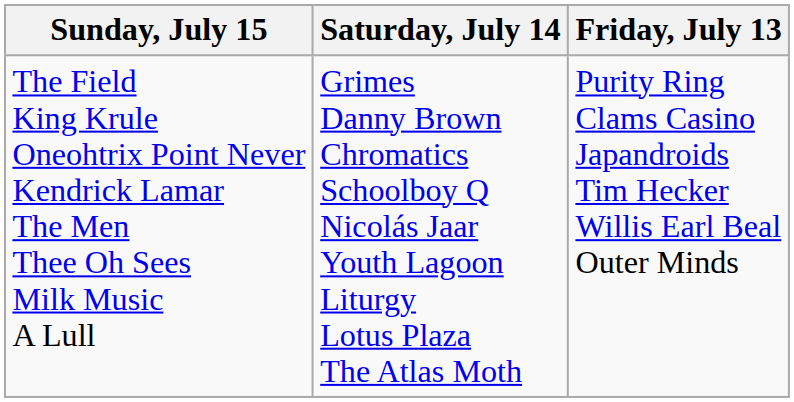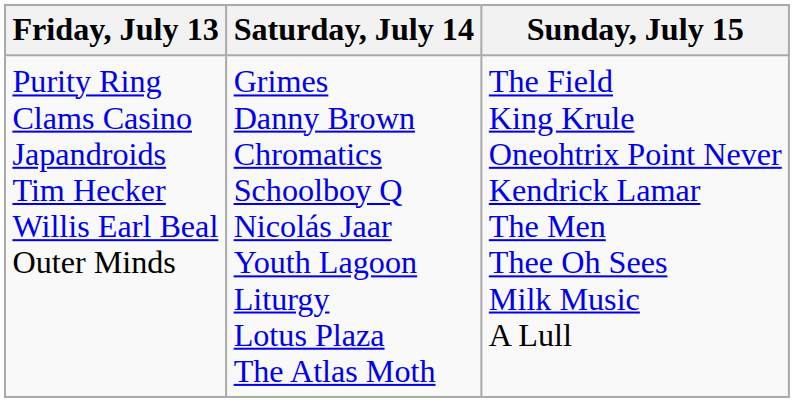columns swapped: (679, 30) <-> (159, 30)
